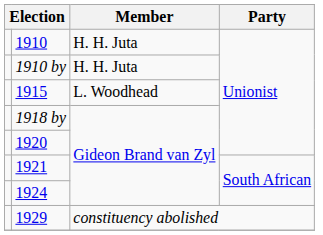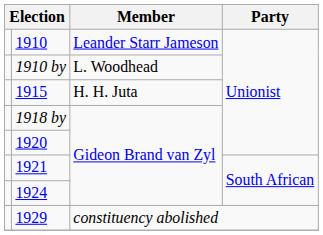(105, 42) H. H. Juta -> (146, 42) Leander Starr Jameson
(105, 67) H. H. Juta -> (116, 67) L. Woodhead
(116, 92) L. Woodhead -> (105, 92) H. H. Juta
